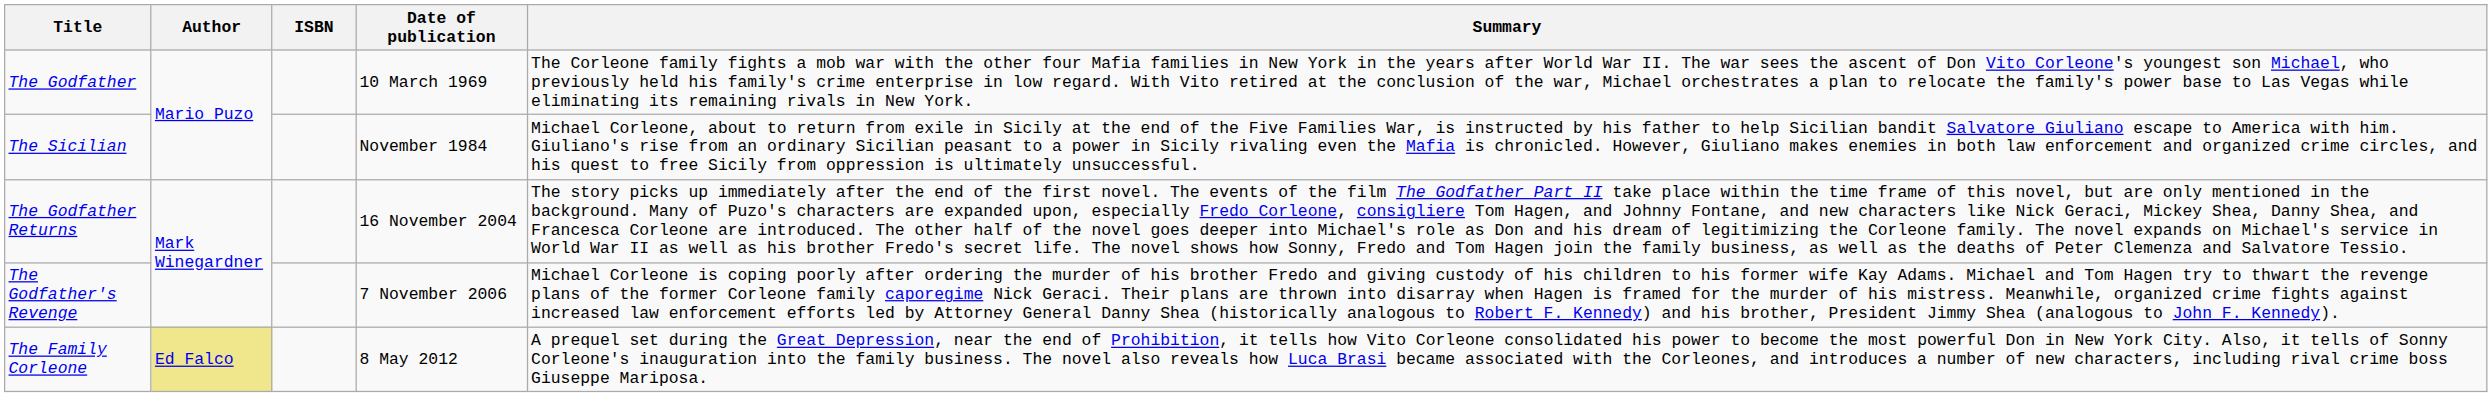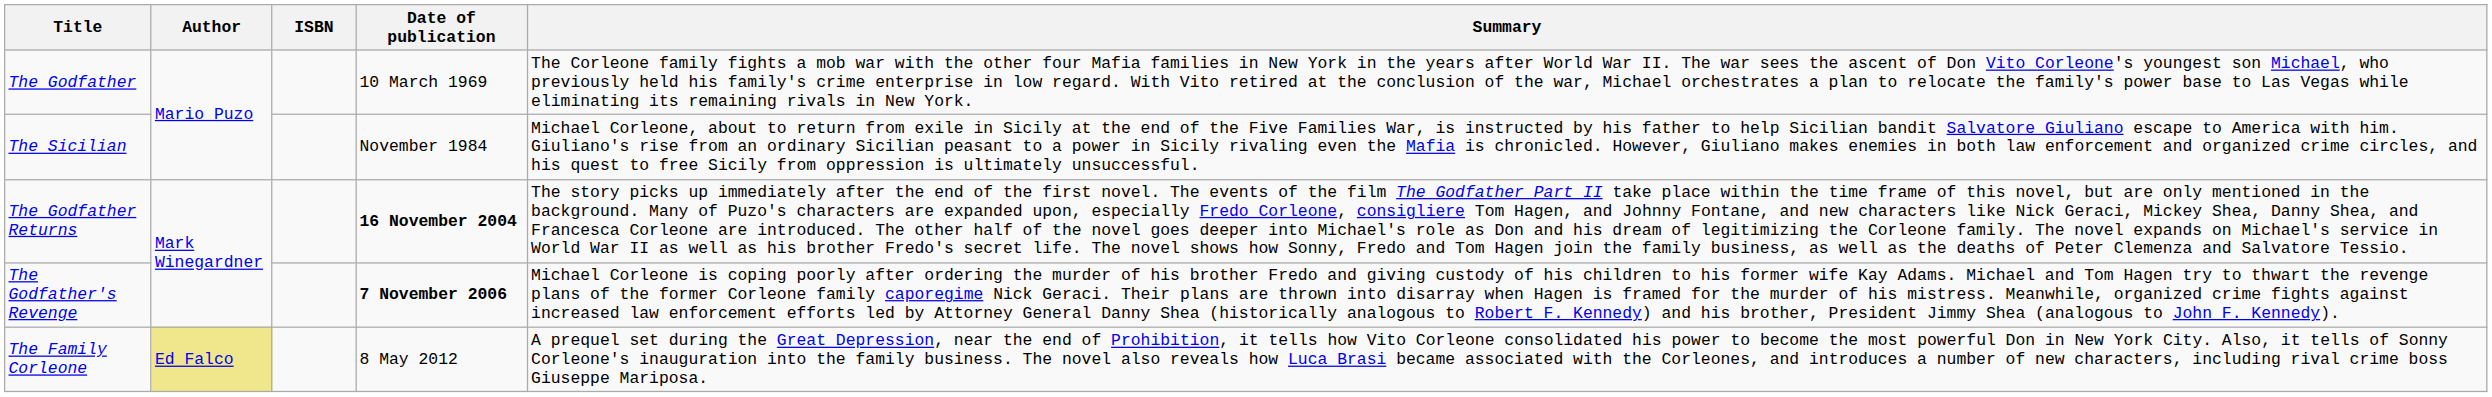(438, 221) normal -> (438, 221) bold
(433, 295) normal -> (433, 295) bold
